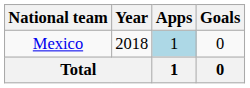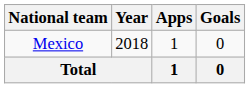(174, 43) lightblue background -> (174, 43) no background
